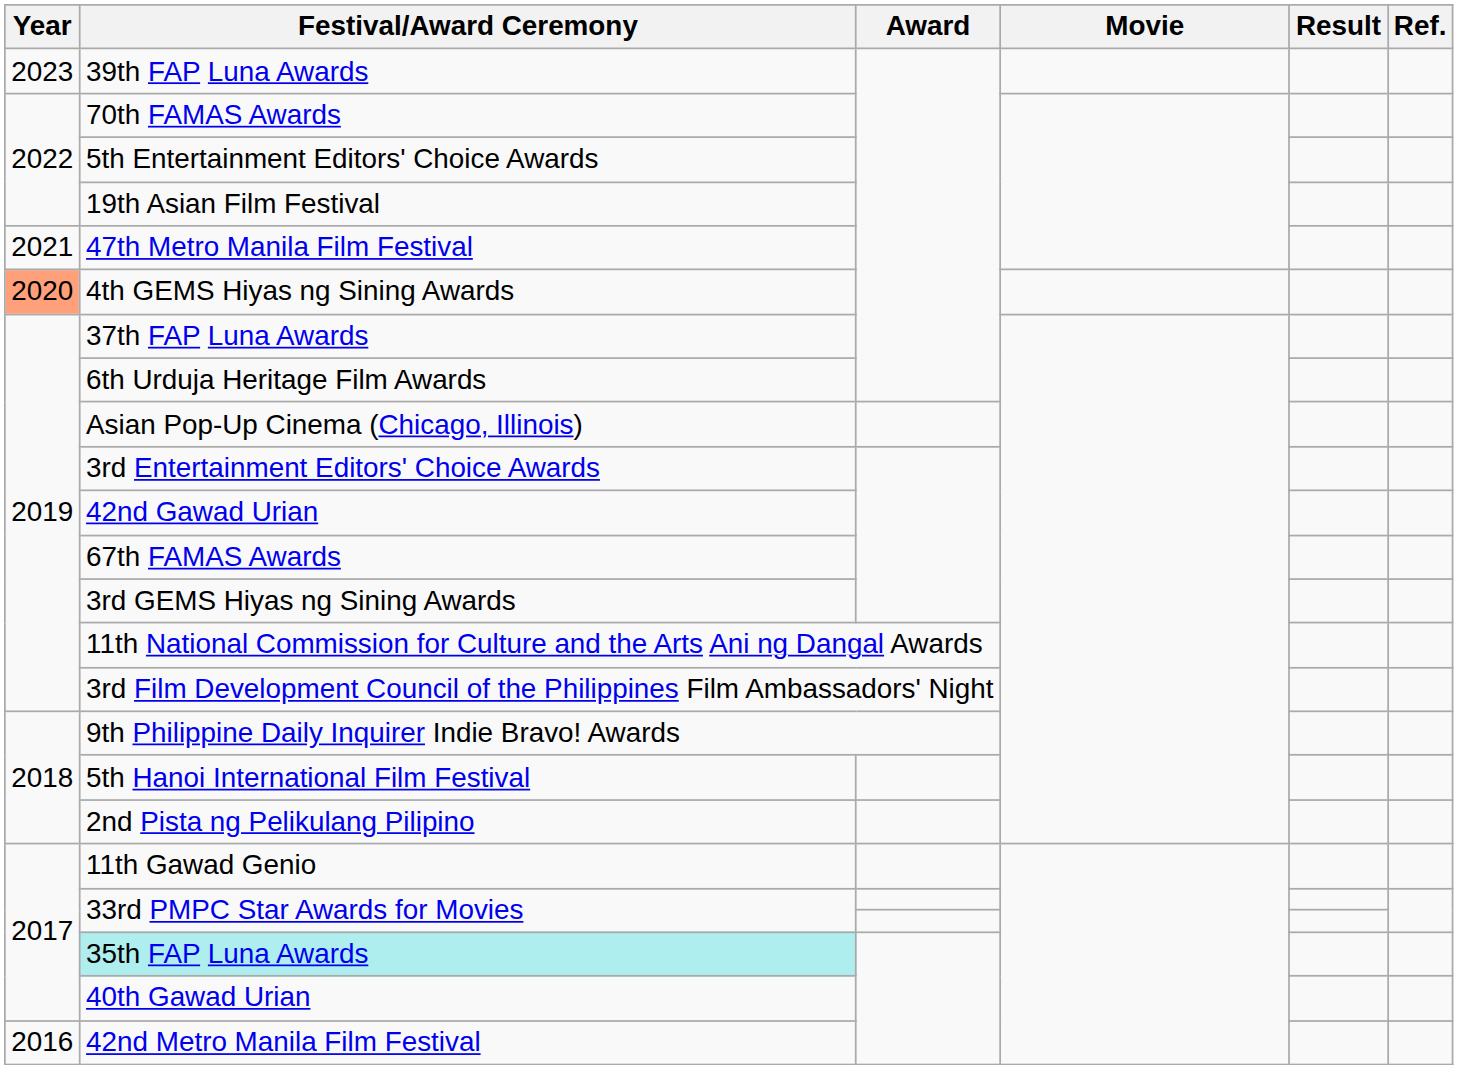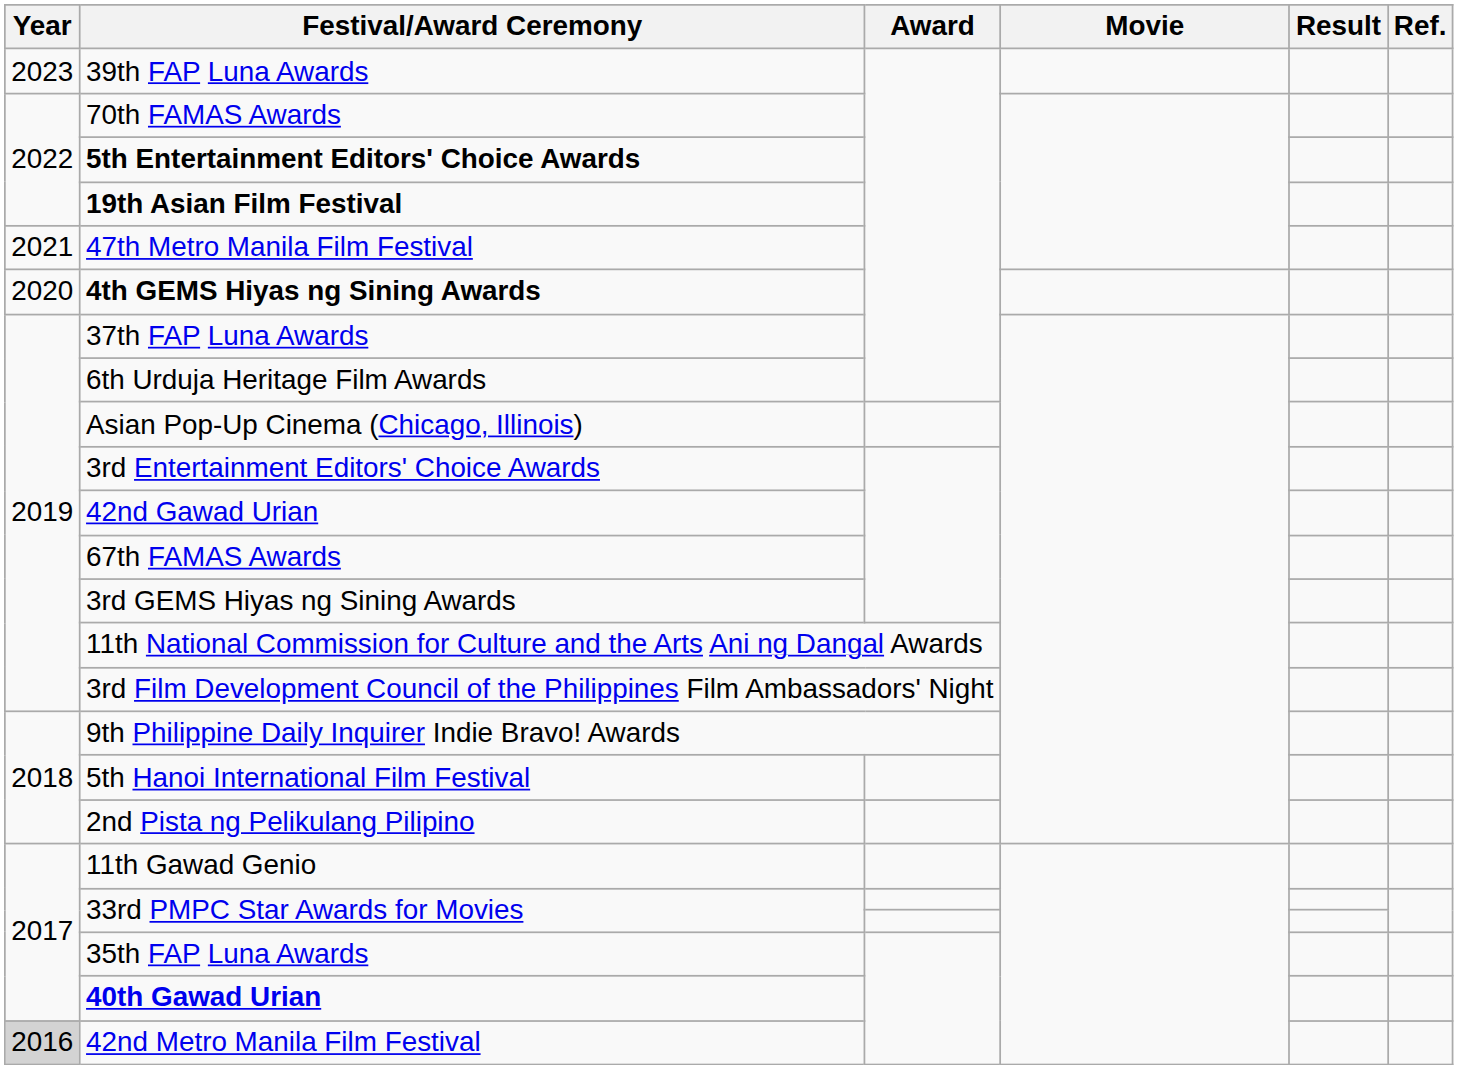(342, 159) normal -> (363, 159) bold
(233, 203) normal -> (244, 203) bold
(42, 291) lightsalmon background -> (42, 291) no background
(300, 291) normal -> (313, 291) bold
(227, 953) paleturquoise background -> (227, 953) no background
(198, 997) normal -> (204, 997) bold
(42, 1042) no background -> (42, 1042) lightgrey background
